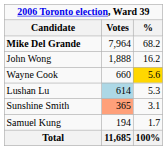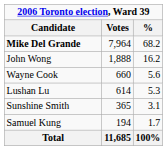(154, 75) gold background -> (154, 75) no background
(123, 91) lightblue background -> (123, 91) no background
(123, 106) lightsalmon background -> (123, 106) no background
